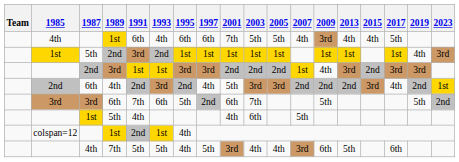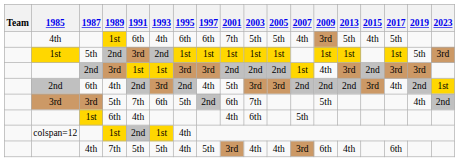(349, 39) 4th -> (349, 39) 5th
(419, 55) 4th -> (419, 55) 5th
(115, 102) 6th -> (115, 102) 5th
(419, 102) 5th -> (419, 102) 4th
(115, 117) 5th -> (115, 117) 6th
(349, 149) 5th -> (349, 149) 4th
